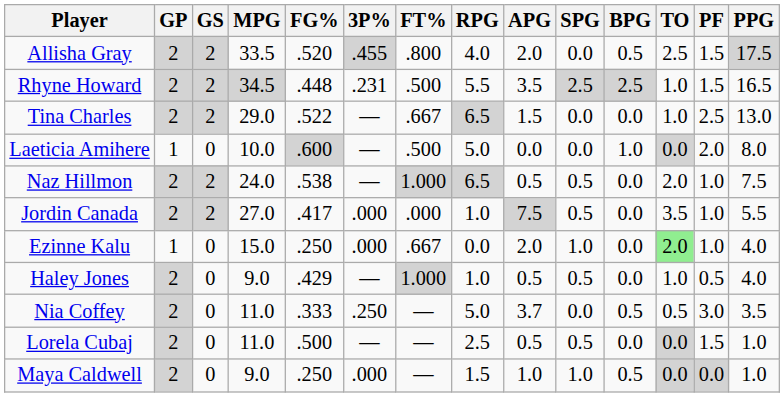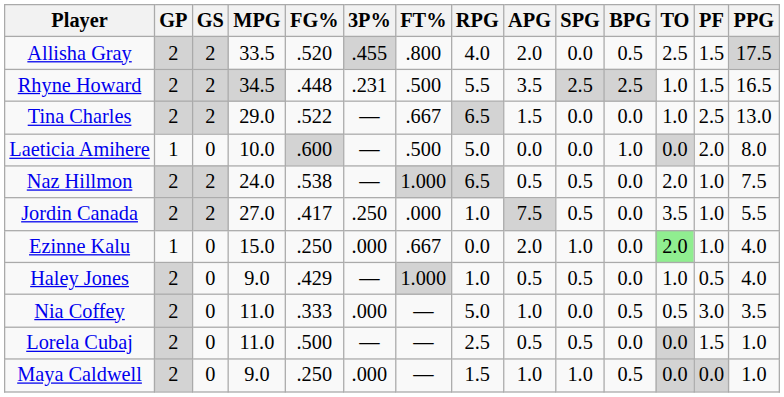(369, 213) .000 -> (369, 213) .250
(369, 310) .250 -> (369, 310) .000
(530, 310) 3.7 -> (530, 310) 1.0
